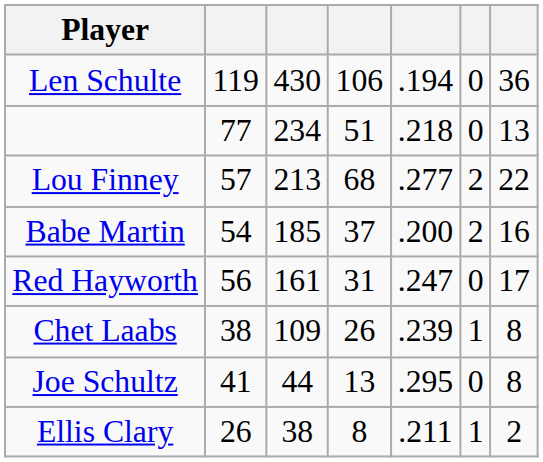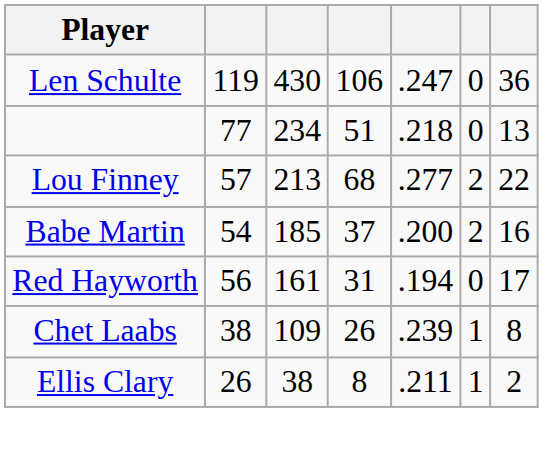(425, 79) .194 -> (425, 79) .247
(425, 280) .247 -> (425, 280) .194
- row: (105, 381)
